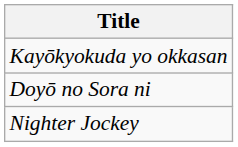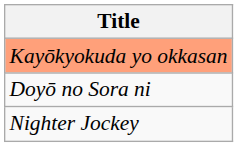(119, 55) no background -> (119, 55) lightsalmon background
